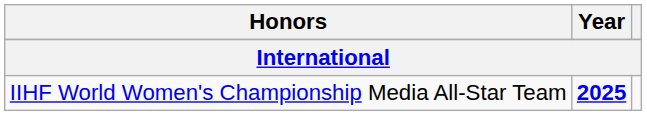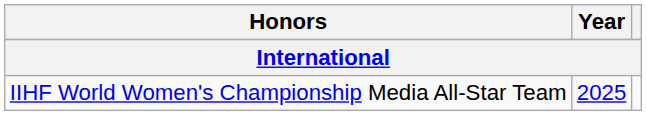(602, 92) bold -> (602, 92) normal
